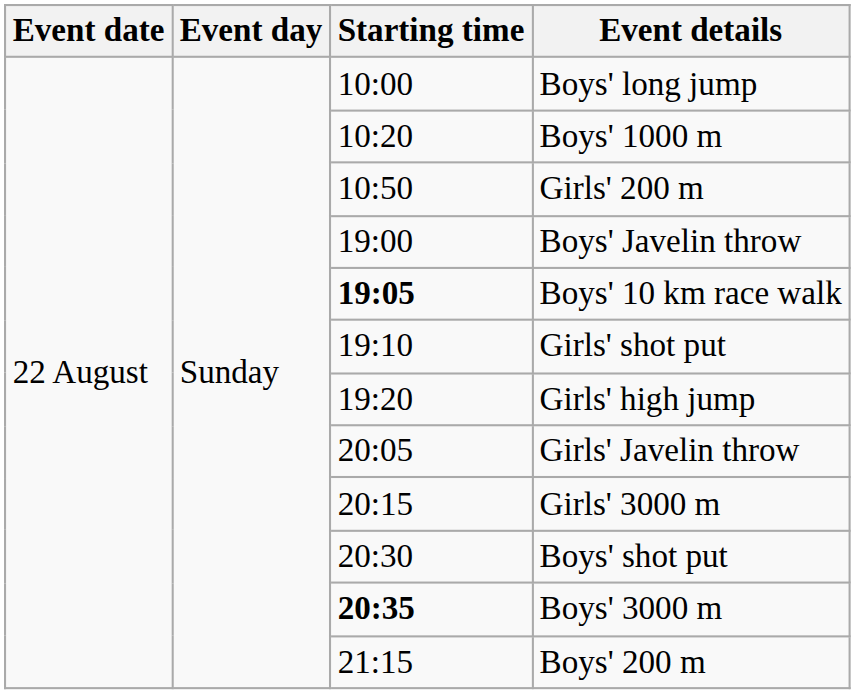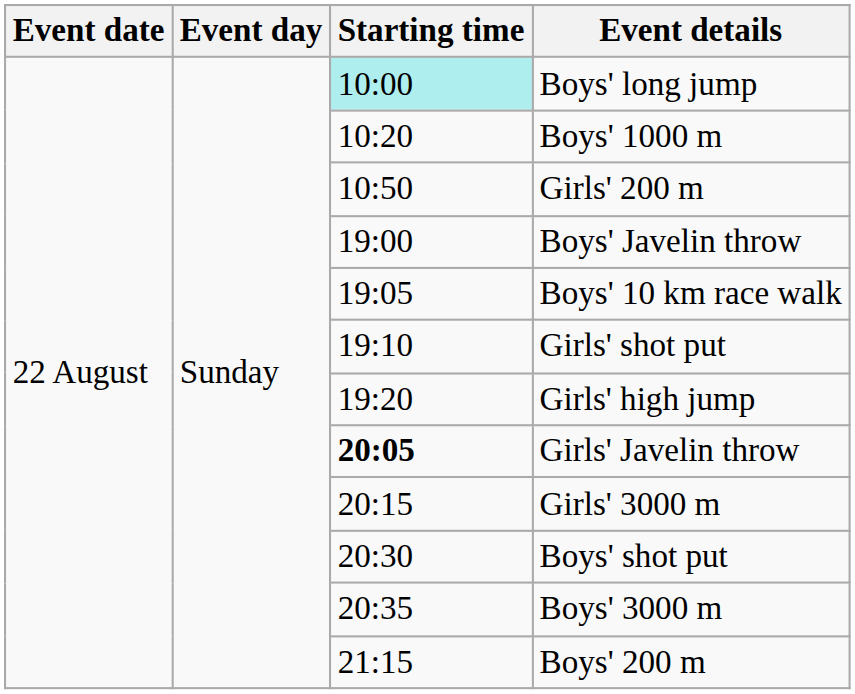(375, 83) no background -> (375, 83) paleturquoise background
(376, 293) bold -> (375, 293) normal
(375, 450) normal -> (376, 450) bold
(376, 608) bold -> (375, 608) normal
